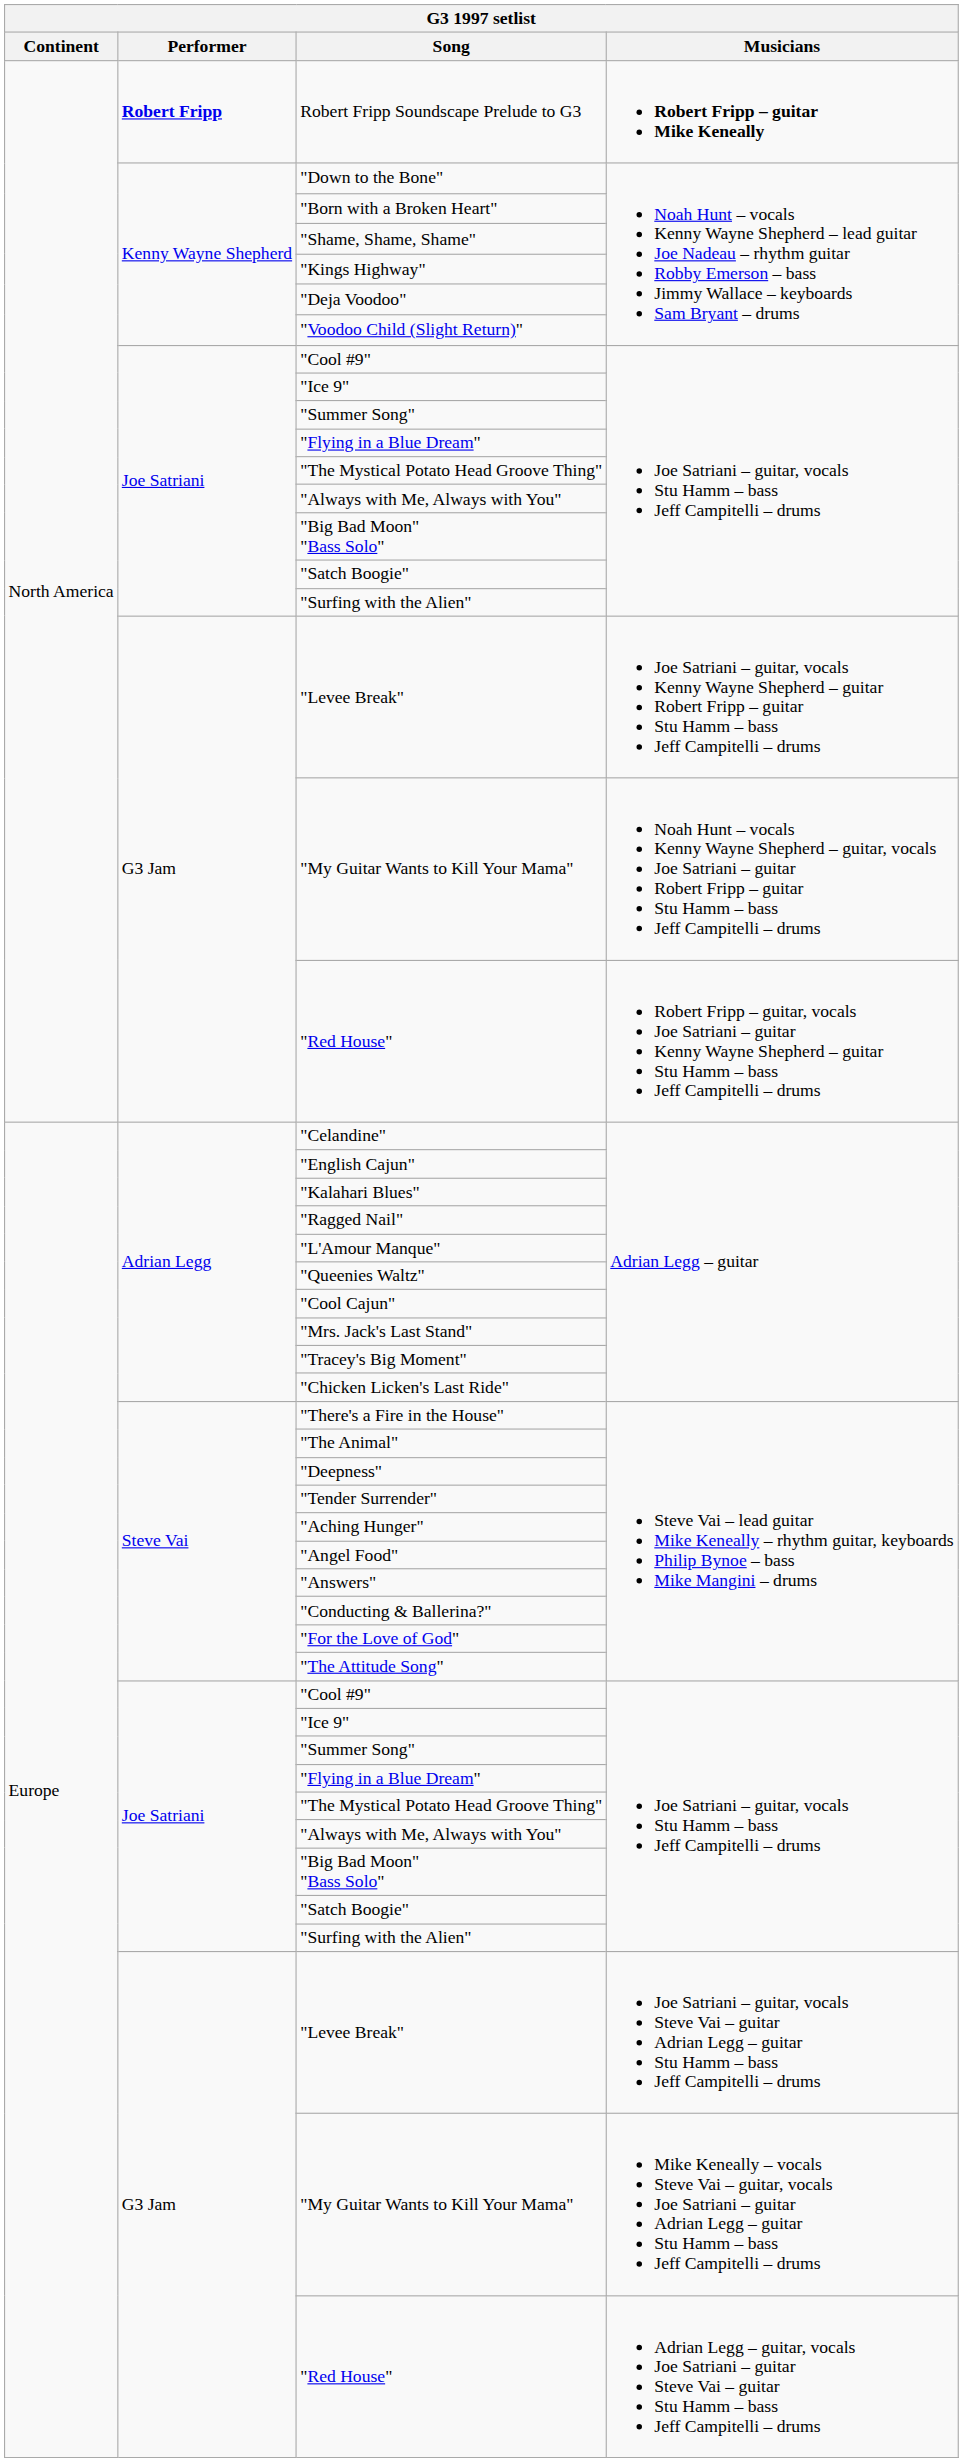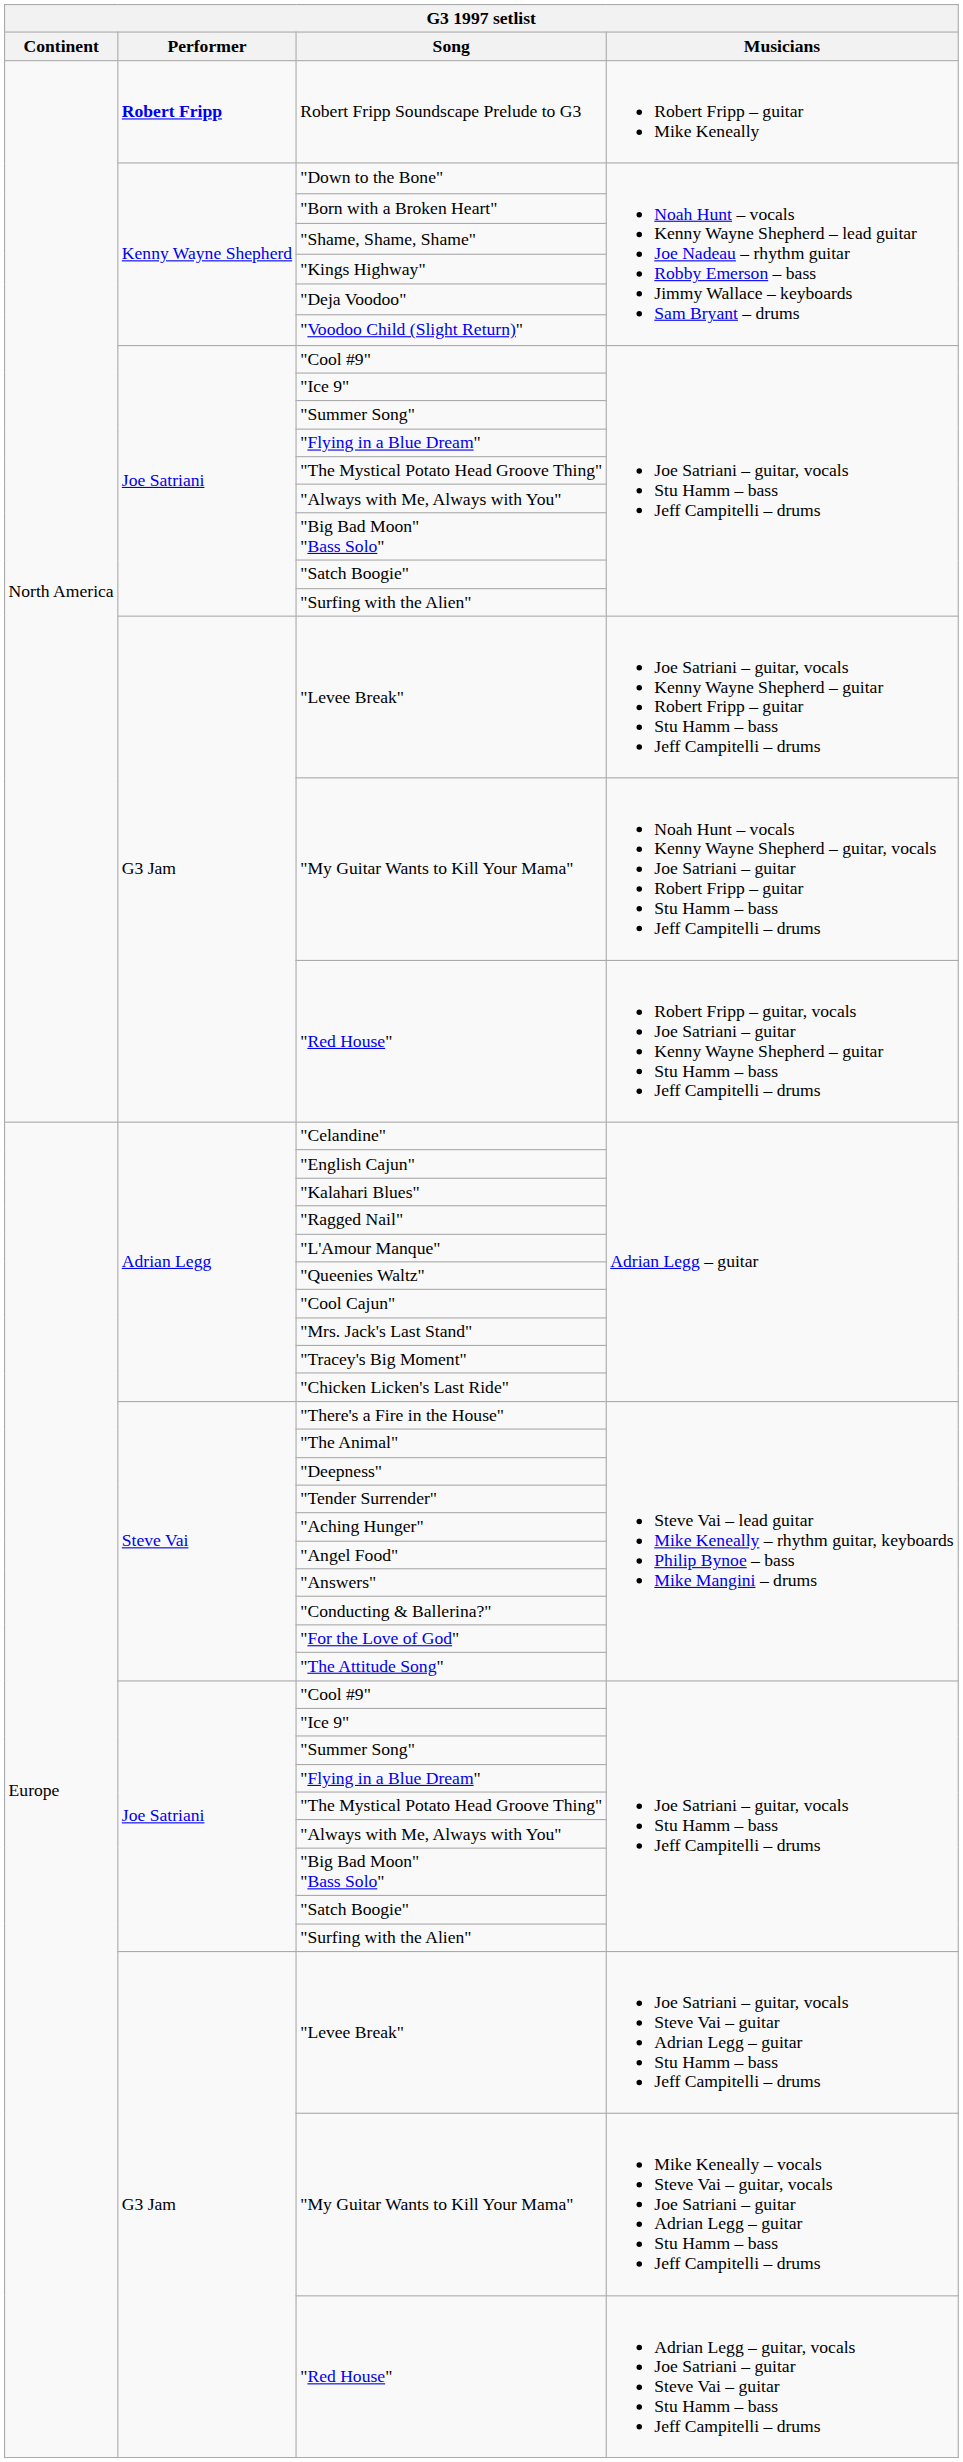(782, 122) bold -> (782, 122) normal
